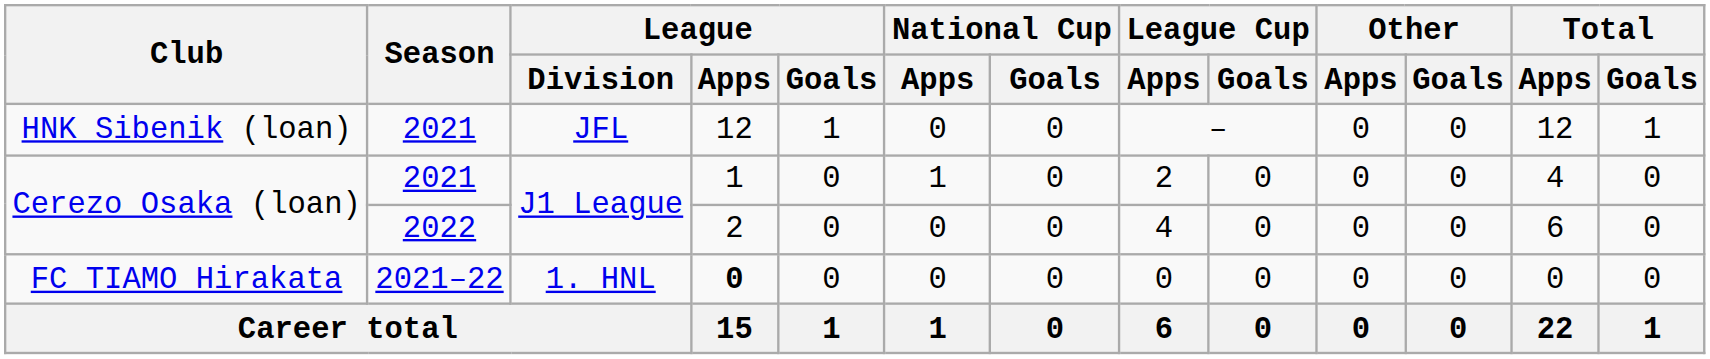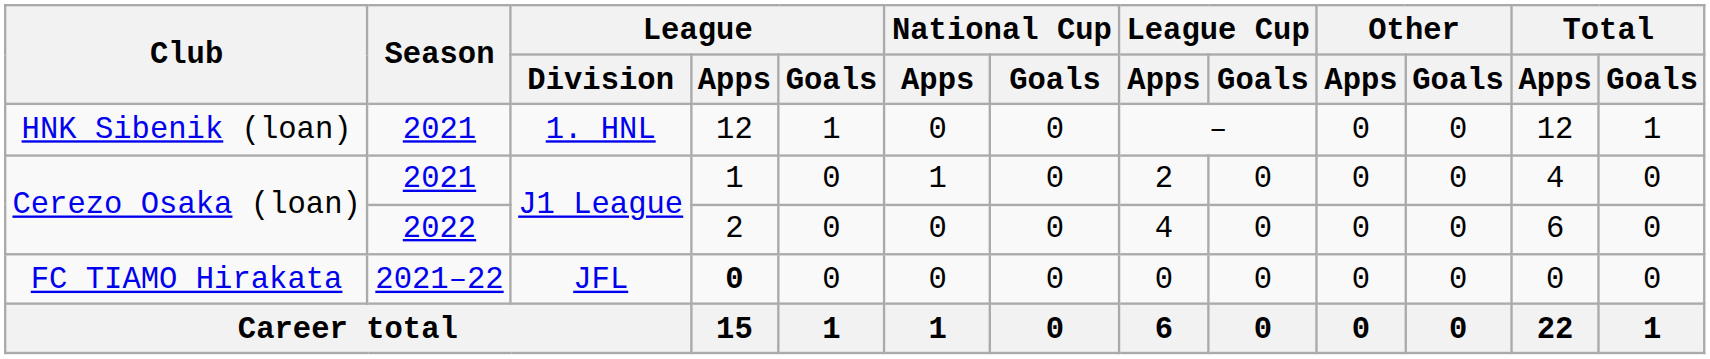(601, 130) JFL -> (601, 130) 1. HNL
(601, 279) 1. HNL -> (601, 279) JFL
